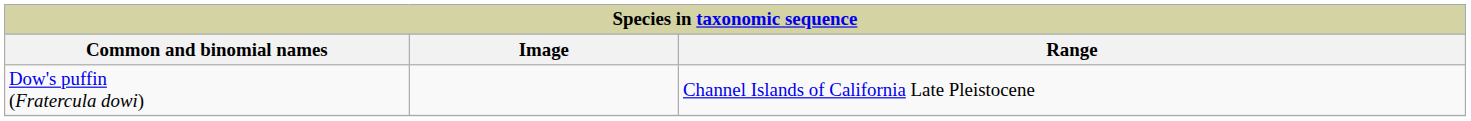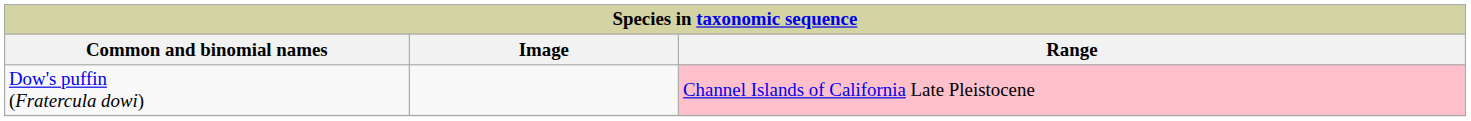(859, 89) no background -> (859, 89) pink background
